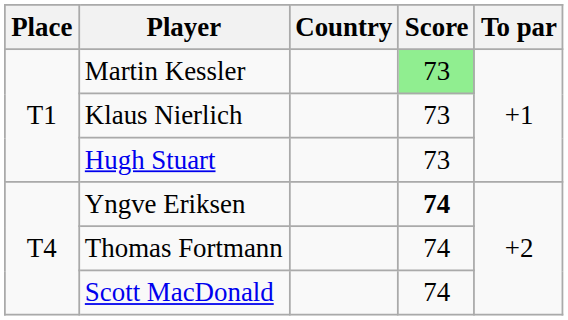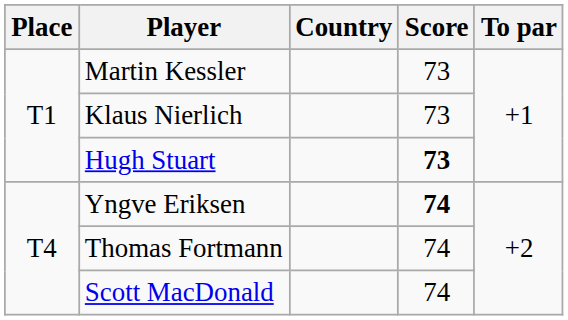(437, 71) lightgreen background -> (437, 71) no background
(437, 159) normal -> (437, 159) bold
